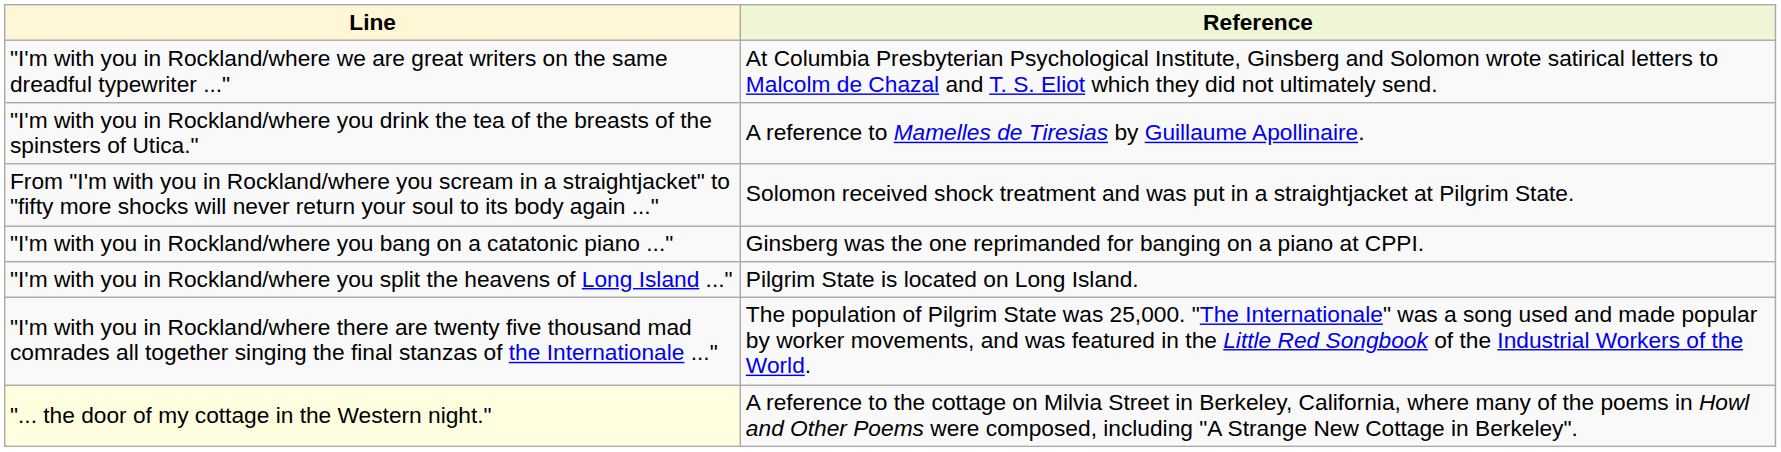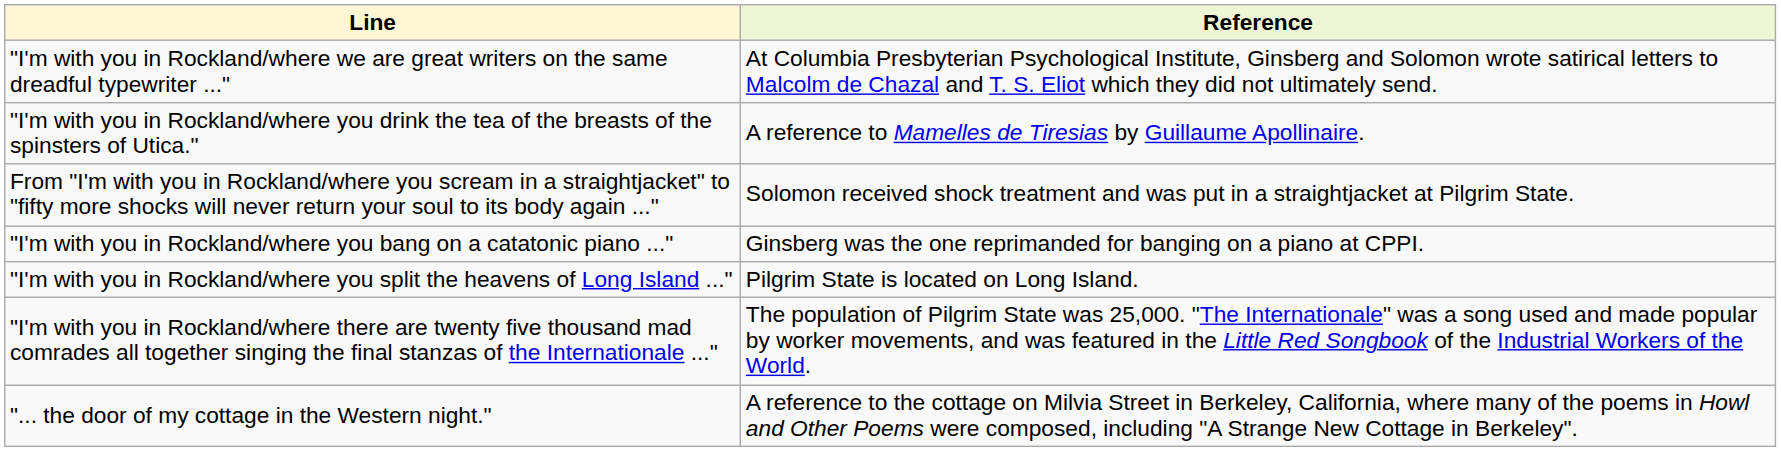(251, 415) lightyellow background -> (251, 415) no background
